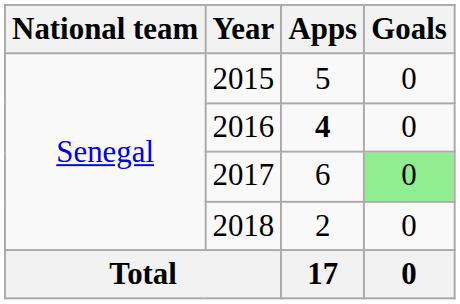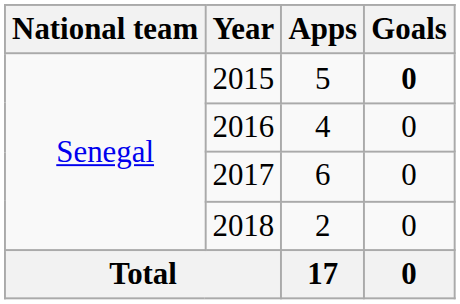(409, 77) normal -> (409, 77) bold
(323, 126) bold -> (323, 126) normal
(409, 175) lightgreen background -> (409, 175) no background
